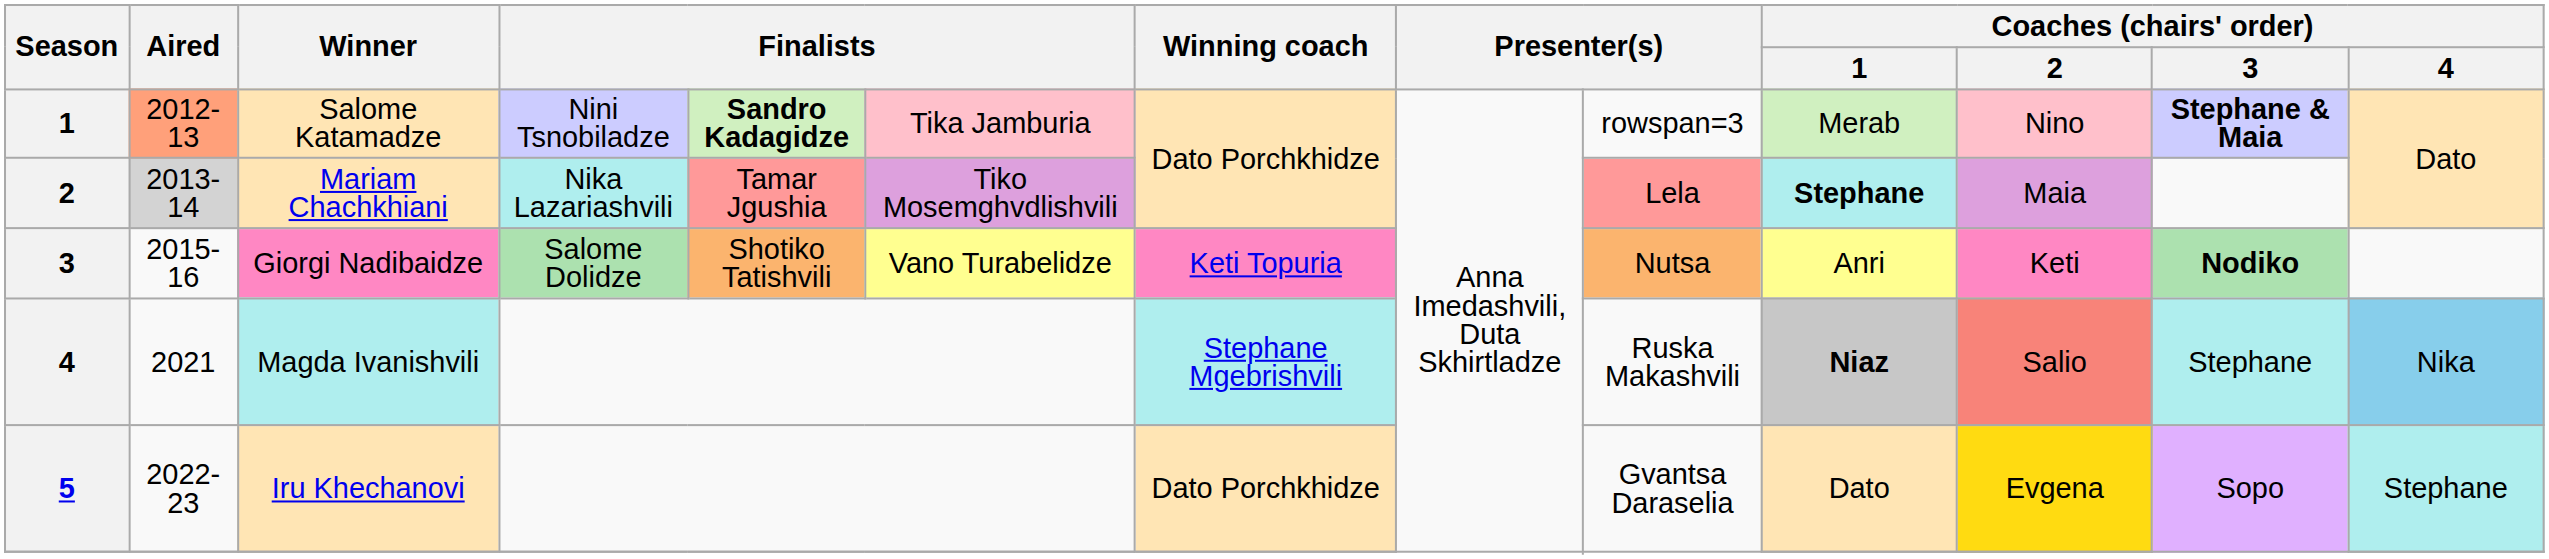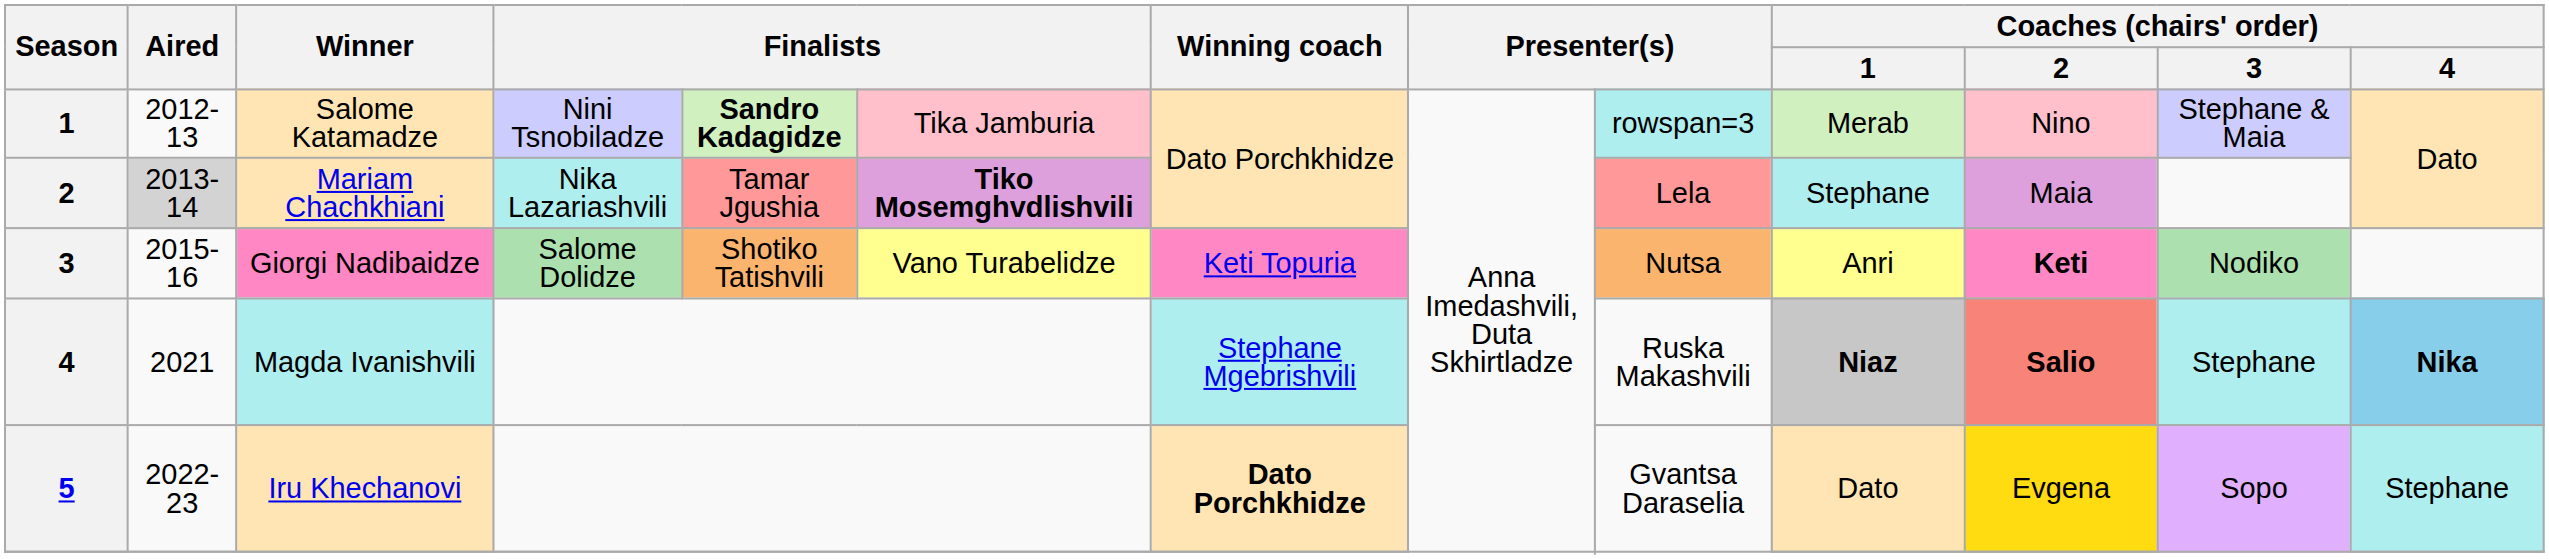(183, 124) lightsalmon background -> (182, 124) no background
(1672, 124) no background -> (1683, 124) paleturquoise background
(2250, 124) bold -> (2254, 124) normal
(1000, 194) normal -> (1004, 194) bold
(1859, 194) bold -> (1868, 194) normal
(2055, 263) normal -> (2061, 263) bold
(2250, 263) bold -> (2254, 263) normal
(2055, 362) normal -> (2061, 362) bold
(2446, 362) normal -> (2447, 362) bold
(1266, 489) normal -> (1280, 489) bold
